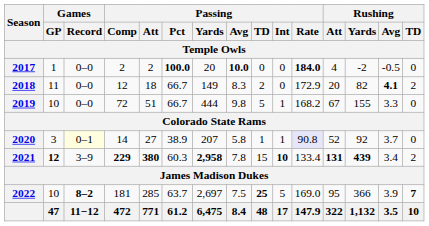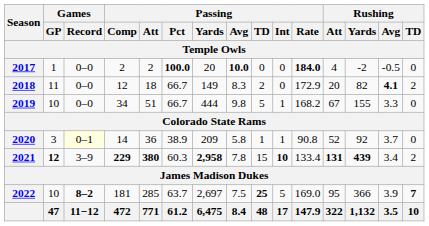(122, 103) 72 -> (122, 103) 34
(151, 139) 27 -> (151, 139) 36
(209, 139) 207 -> (209, 139) 209
(308, 139) lavender background -> (308, 139) no background
